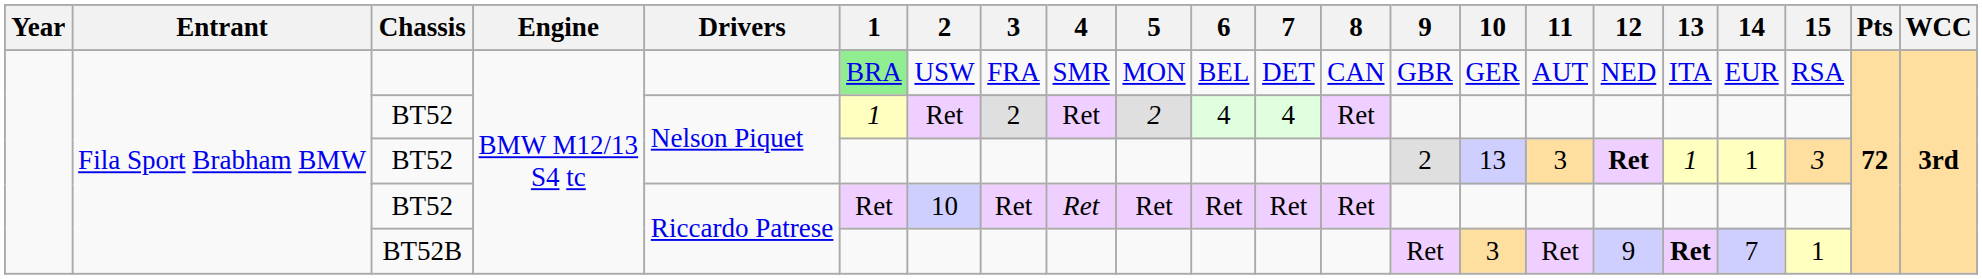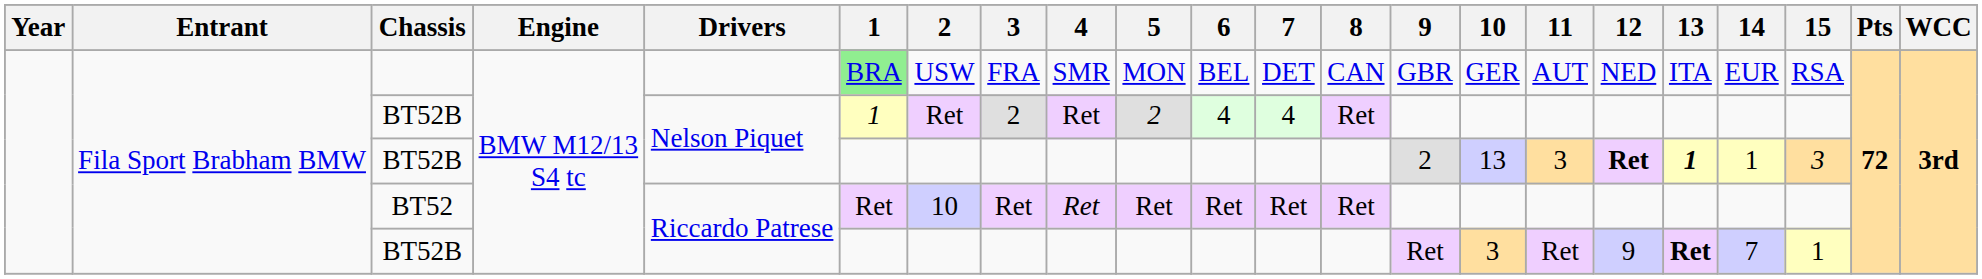(422, 116) BT52 -> (422, 116) BT52B
(422, 161) BT52 -> (422, 161) BT52B
(1690, 161) normal -> (1690, 161) bold
